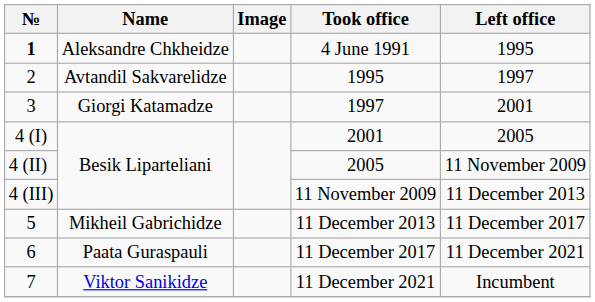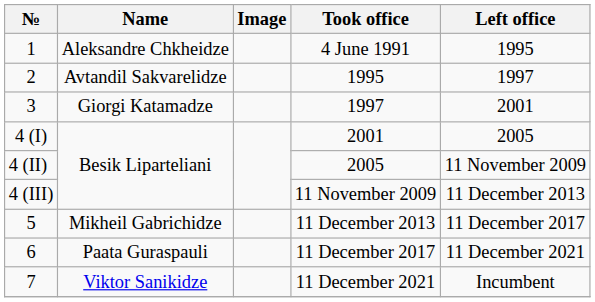(31, 48) bold -> (31, 48) normal
